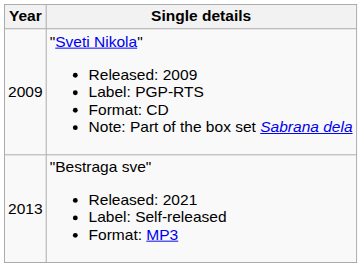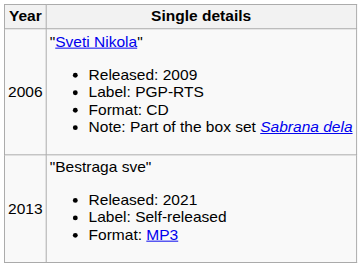(25, 91) 2009 -> (25, 91) 2006
